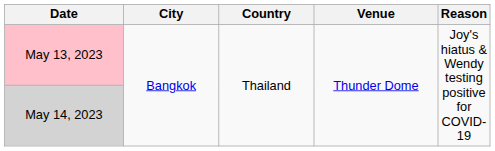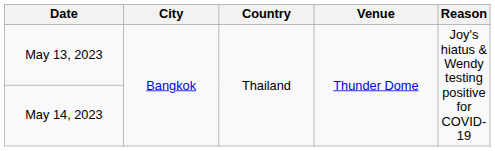(64, 55) pink background -> (64, 55) no background
(64, 115) lightgrey background -> (64, 115) no background
